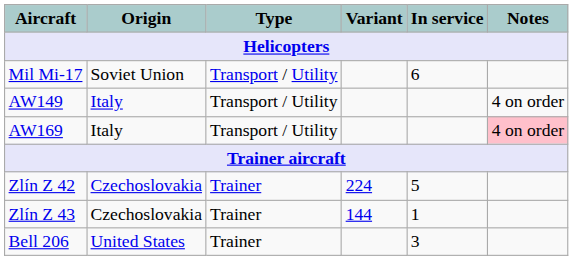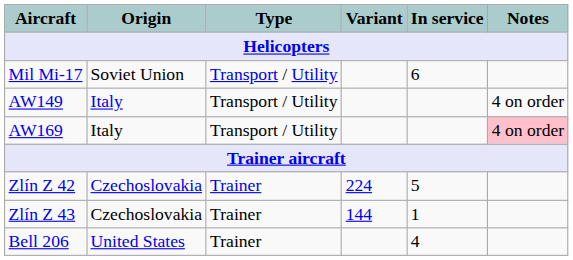(415, 241) 3 -> (415, 241) 4
